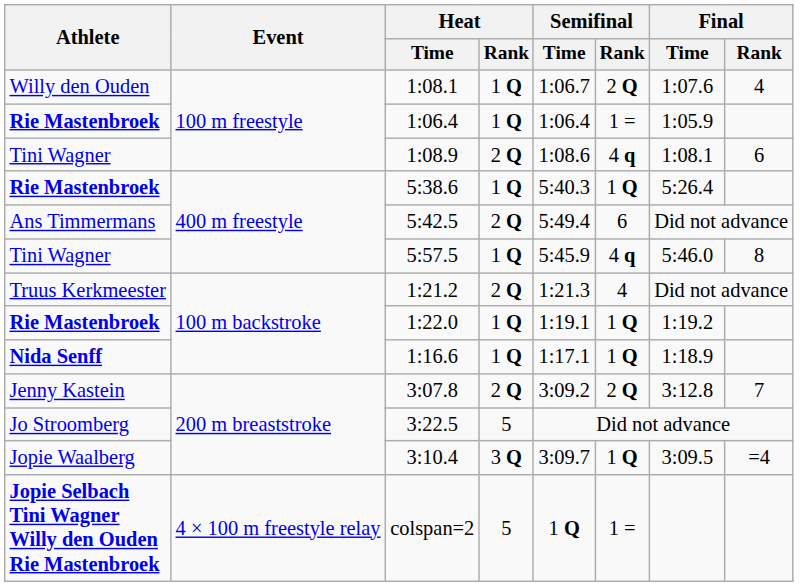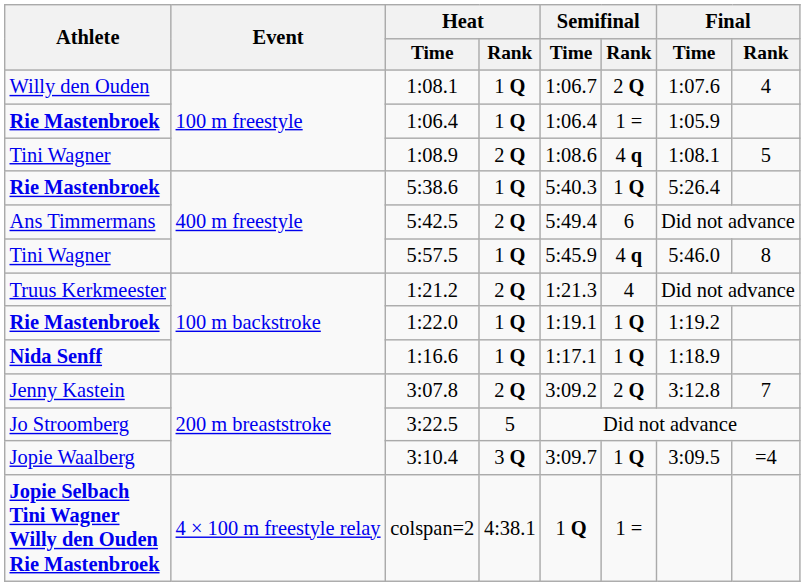(759, 154) 6 -> (766, 154) 5
(506, 528) 5 -> (510, 528) 4:38.1
